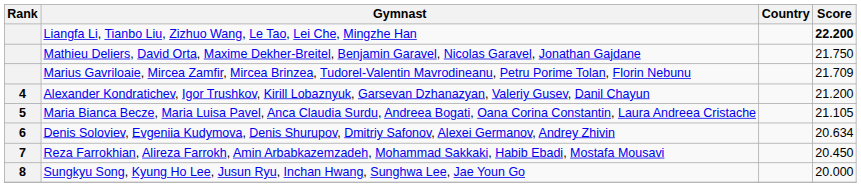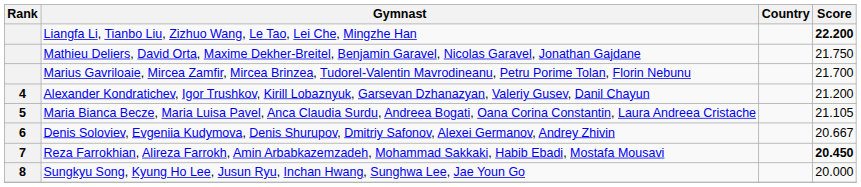(834, 73) 21.709 -> (834, 73) 21.700
(834, 133) 20.634 -> (834, 133) 20.667
(834, 152) normal -> (834, 152) bold
